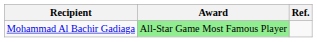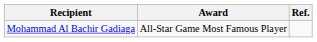(213, 28) lightgreen background -> (213, 28) no background
